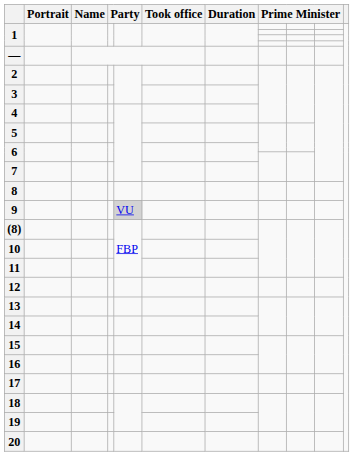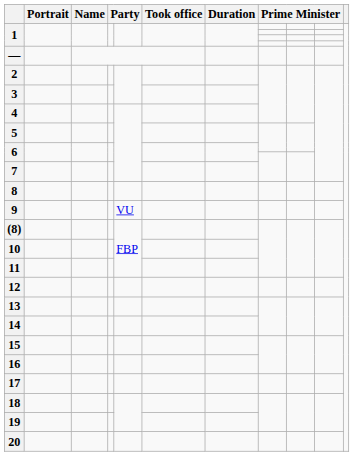(125, 210) lightgrey background -> (125, 210) no background
